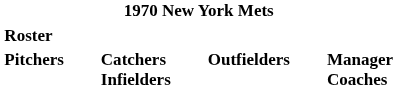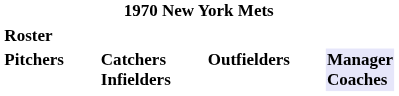(360, 69) no background -> (360, 69) lavender background
